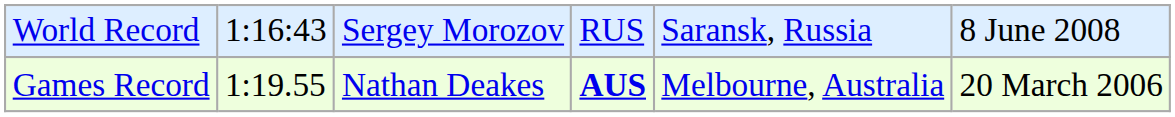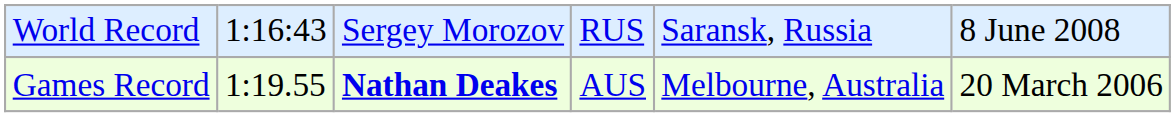(443, 83) normal -> (450, 83) bold
(613, 83) bold -> (613, 83) normal
